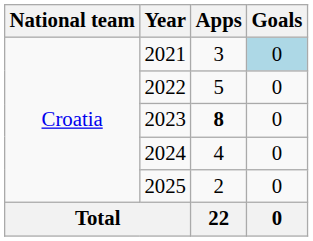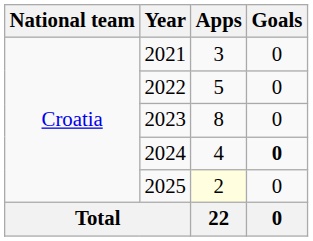(277, 53) lightblue background -> (277, 53) no background
(219, 119) bold -> (219, 119) normal
(277, 152) normal -> (277, 152) bold
(219, 185) no background -> (219, 185) lightyellow background
